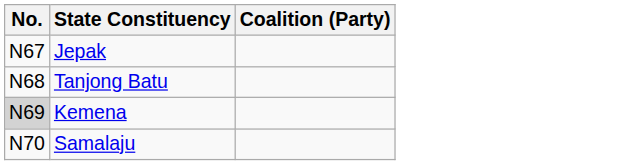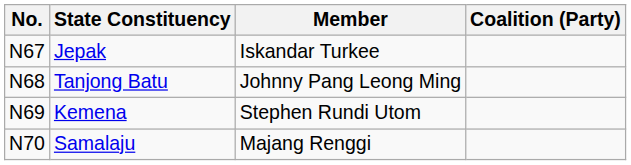+ column: (350, 19)
(27, 112) lightgrey background -> (27, 112) no background
